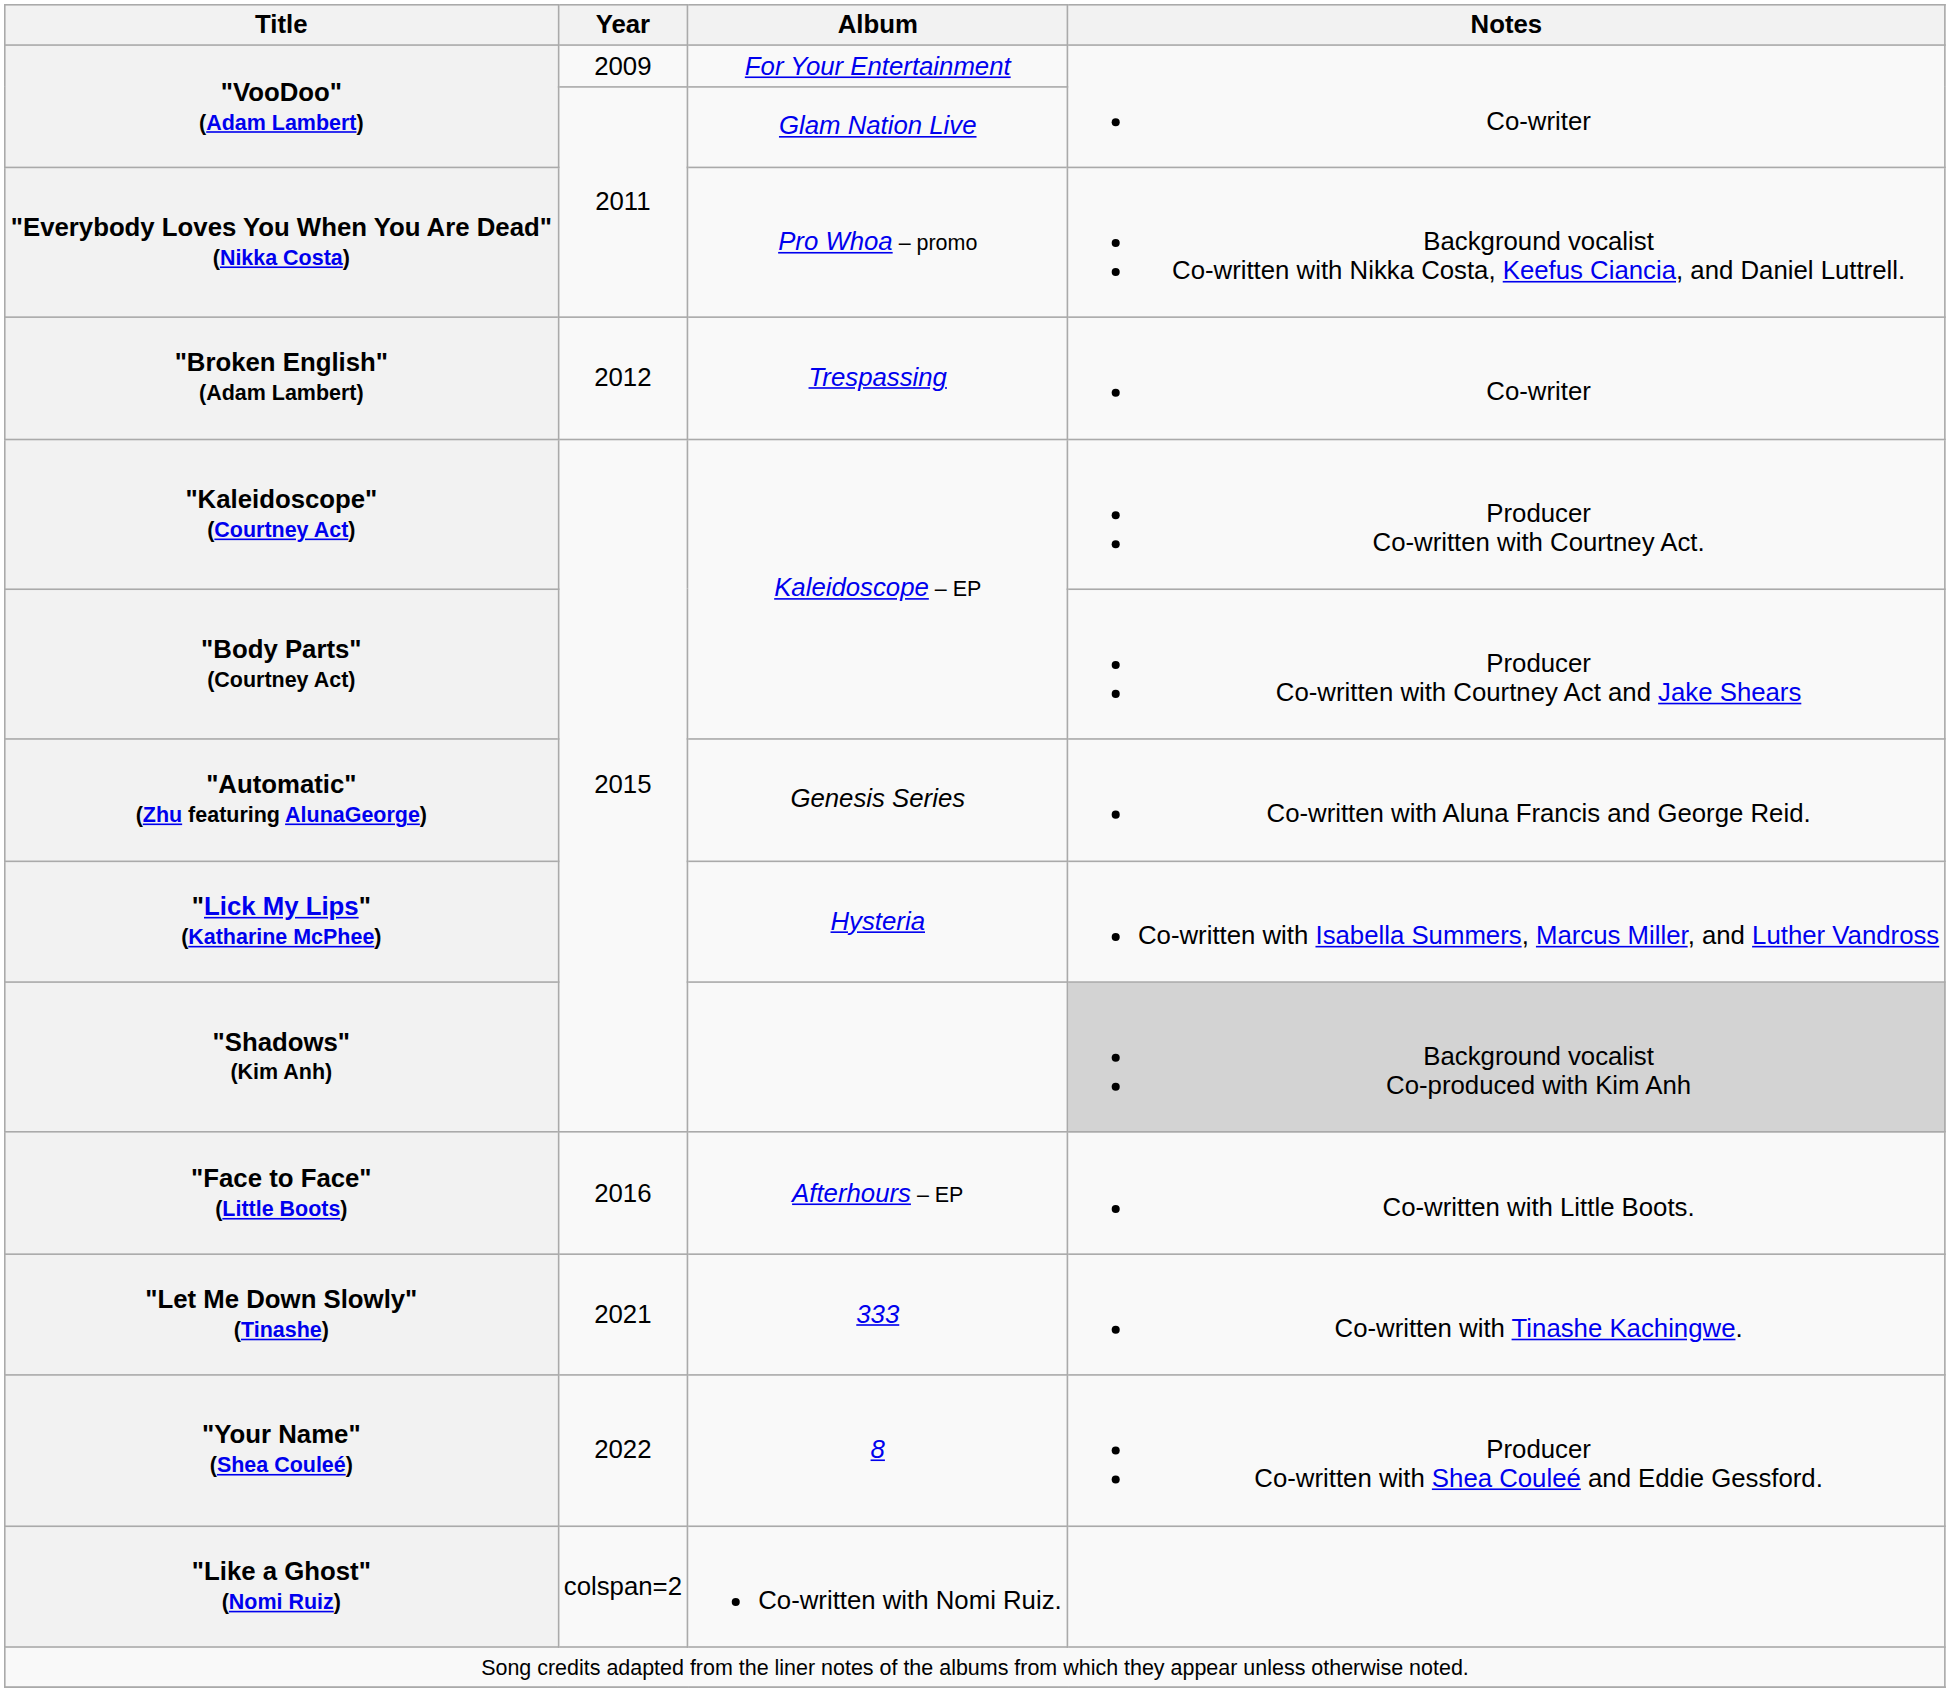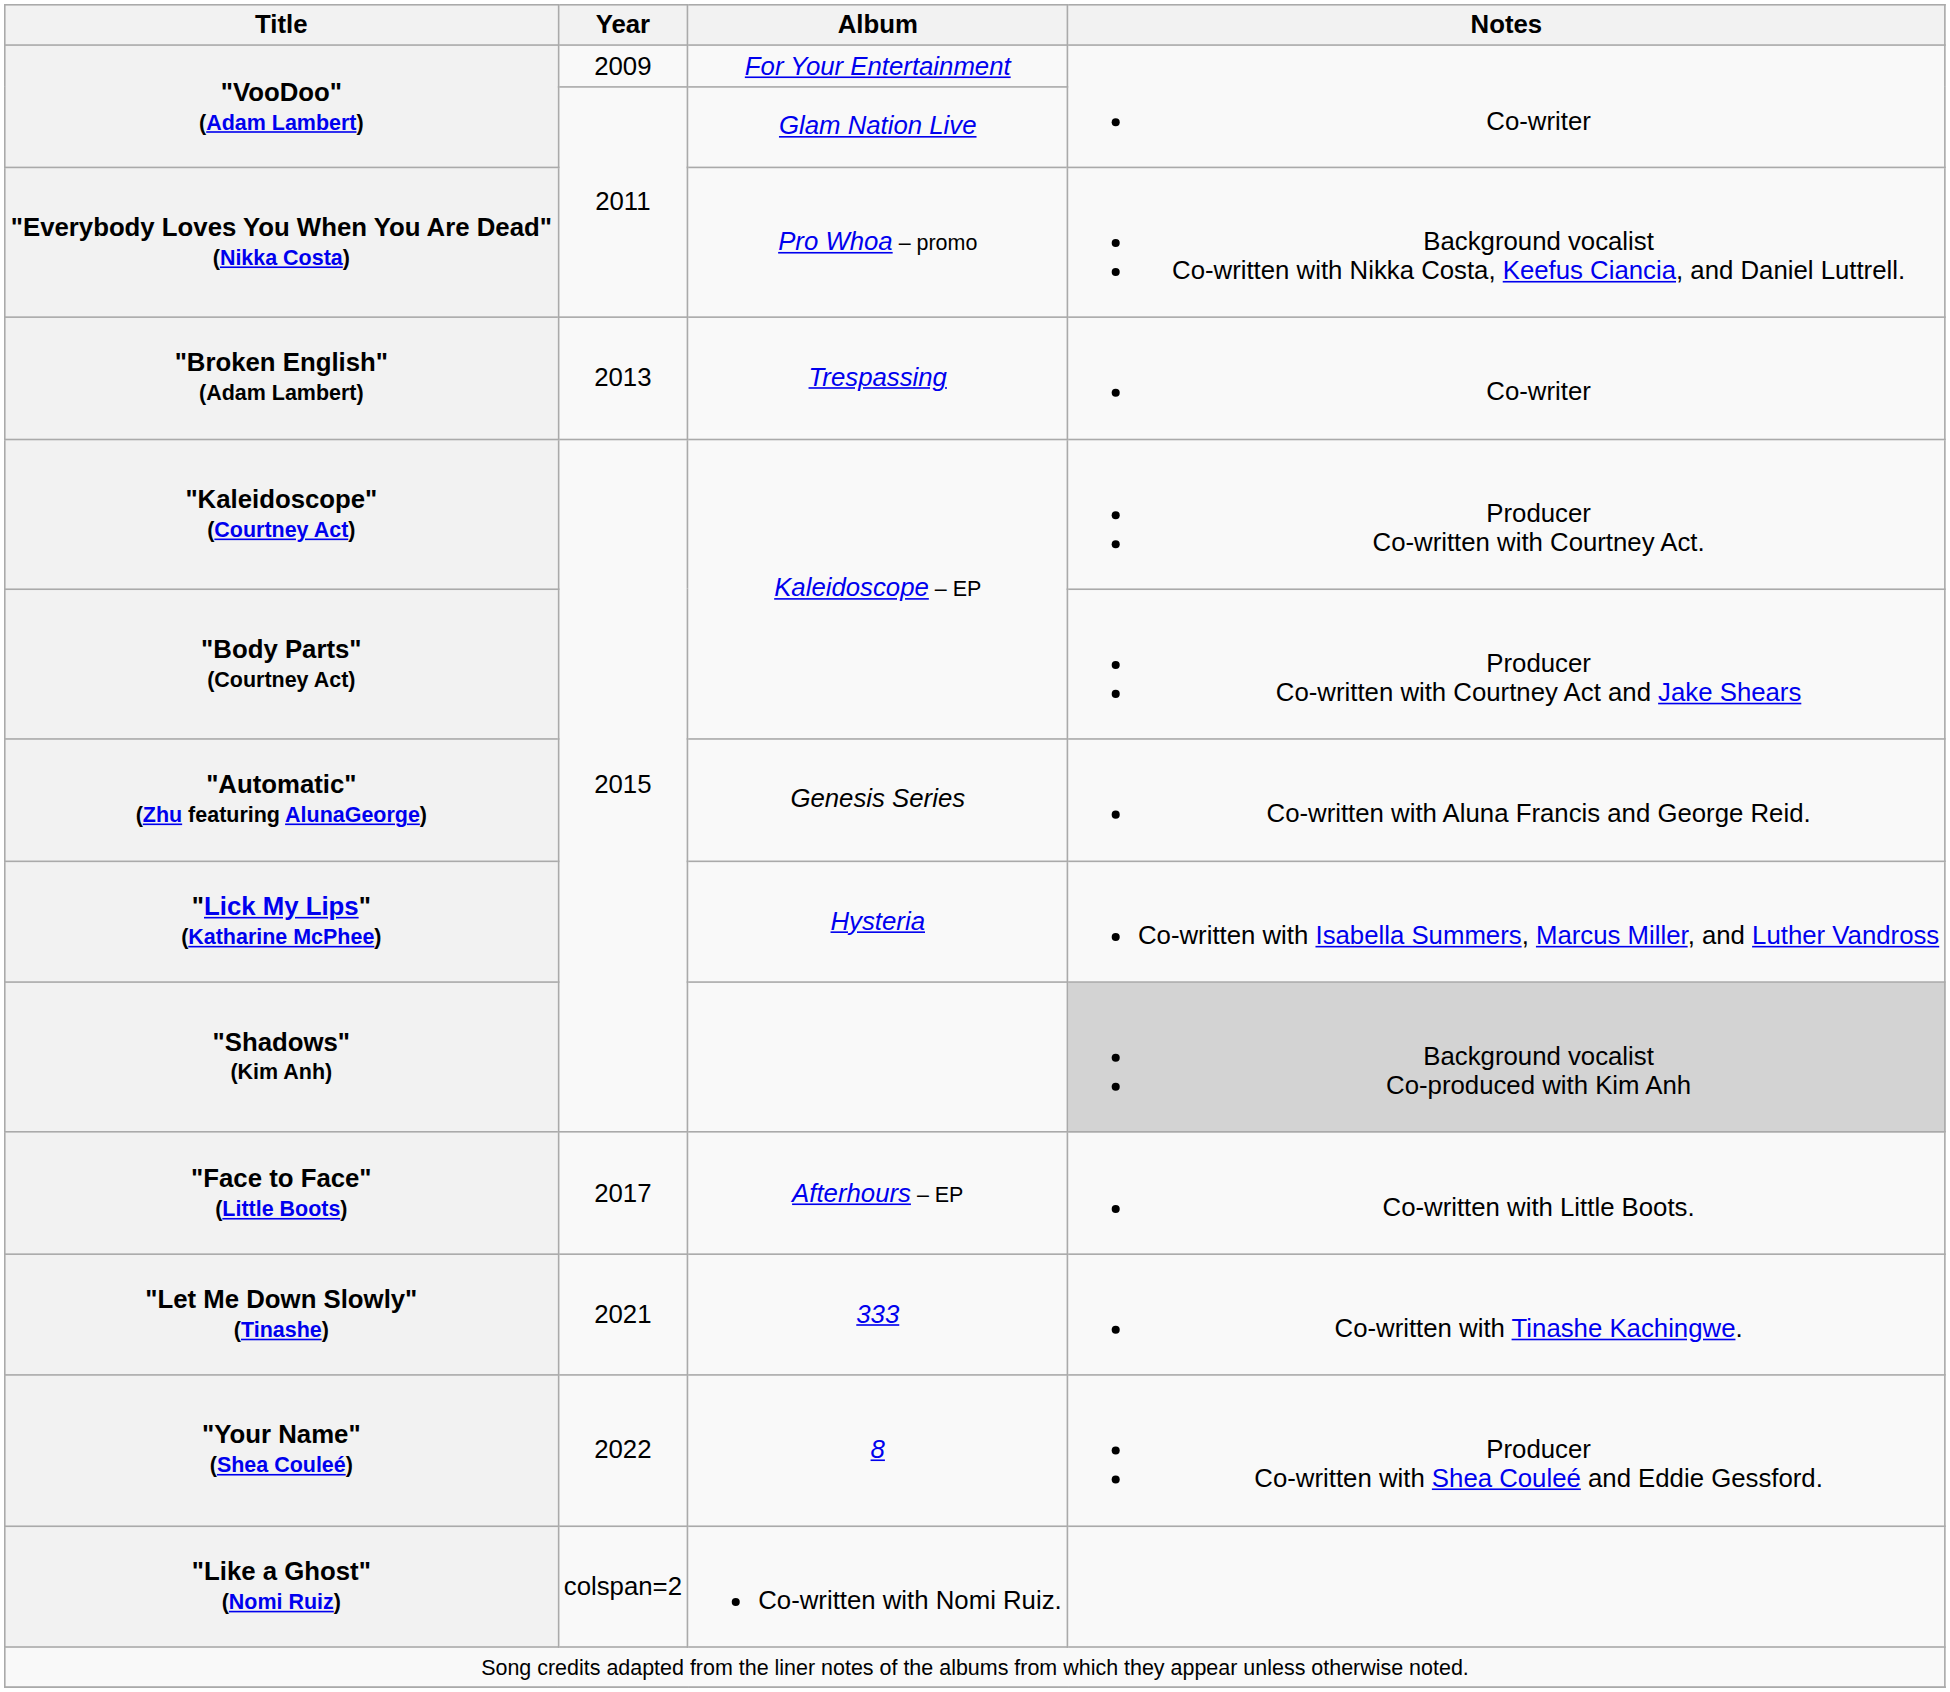(623, 377) 2012 -> (623, 377) 2013
(623, 1192) 2016 -> (623, 1192) 2017
